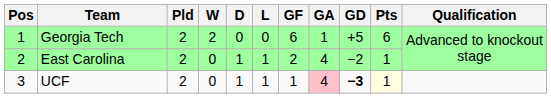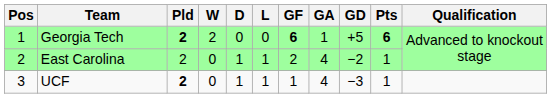(183, 37) normal -> (183, 37) bold
(293, 37) normal -> (293, 37) bold
(387, 37) normal -> (387, 37) bold
(183, 81) normal -> (183, 81) bold
(324, 81) pink background -> (324, 81) no background
(355, 81) bold -> (355, 81) normal
(387, 81) lightyellow background -> (387, 81) no background
